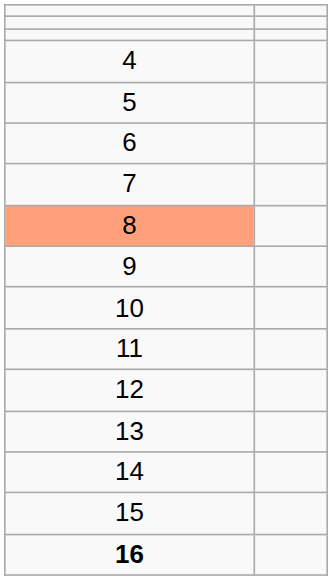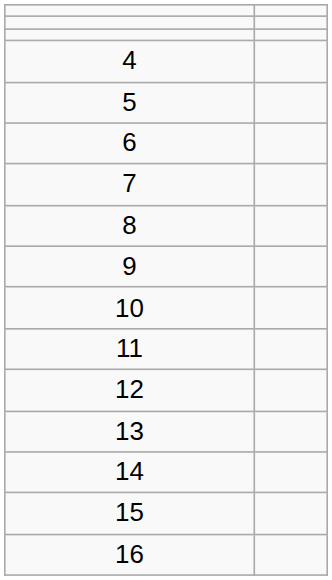(129, 225) lightsalmon background -> (129, 225) no background
(129, 554) bold -> (129, 554) normal
